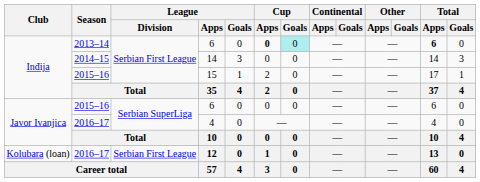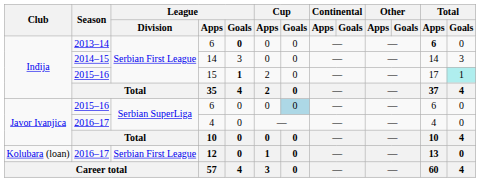(240, 43) normal -> (240, 43) bold
(267, 43) bold -> (267, 43) normal
(295, 43) paleturquoise background -> (295, 43) no background
(240, 75) normal -> (240, 75) bold
(461, 75) no background -> (461, 75) paleturquoise background
(295, 106) no background -> (295, 106) lightblue background
